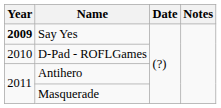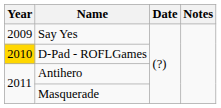(20, 34) bold -> (20, 34) normal
(20, 53) no background -> (20, 53) gold background
